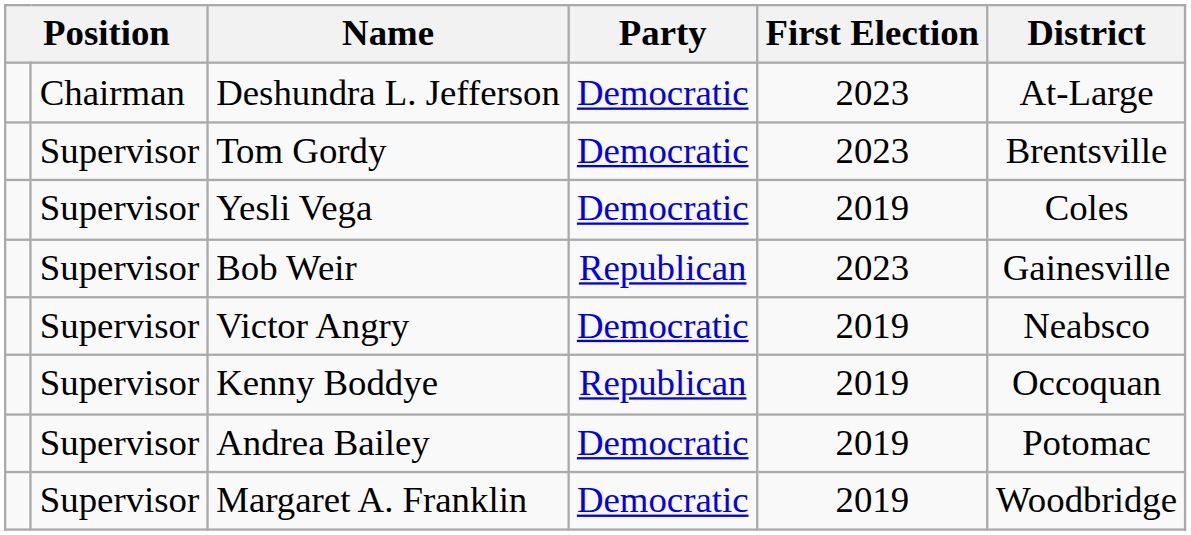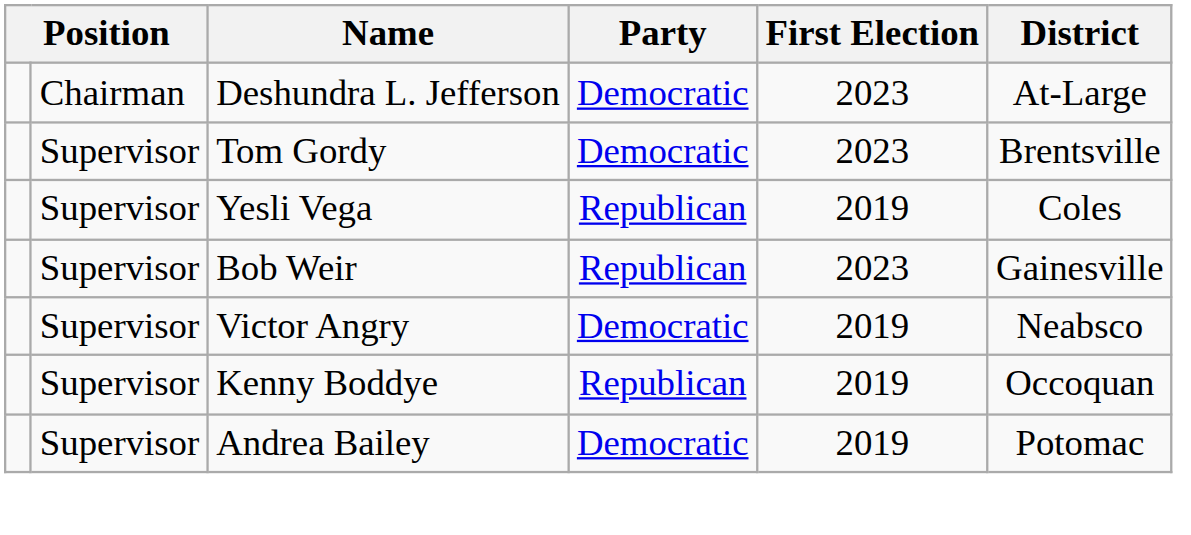(663, 208) Democratic -> (663, 208) Republican
- row: (372, 500)
